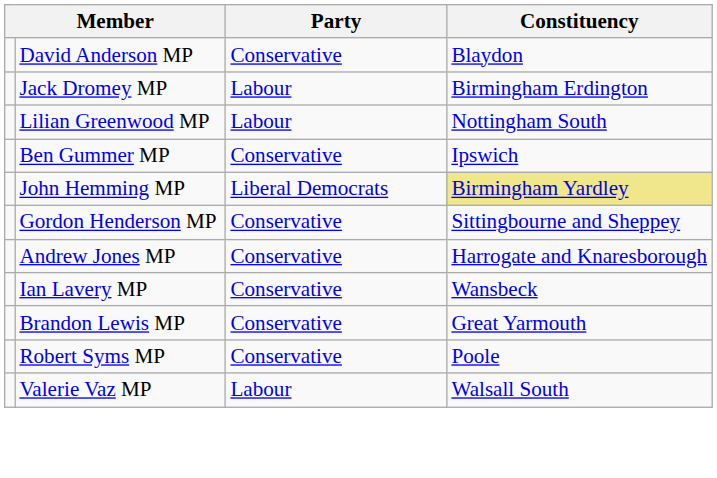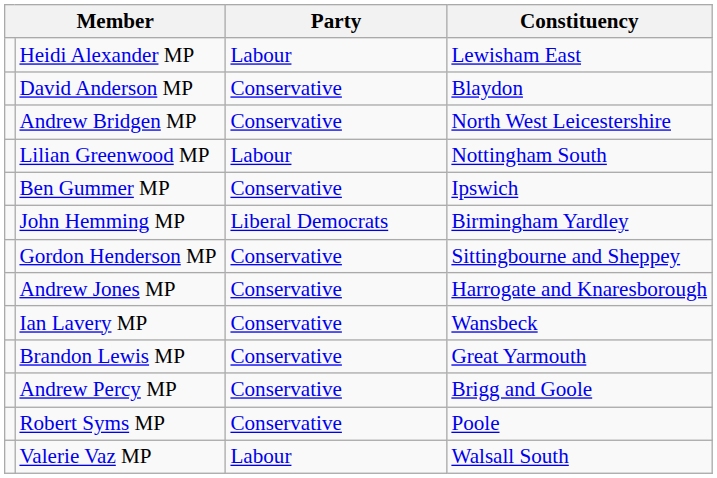+ row: (107, 54)
+ row: (108, 121)
- row: (93, 88)
(540, 188) khaki background -> (540, 222) no background
+ row: (98, 389)
